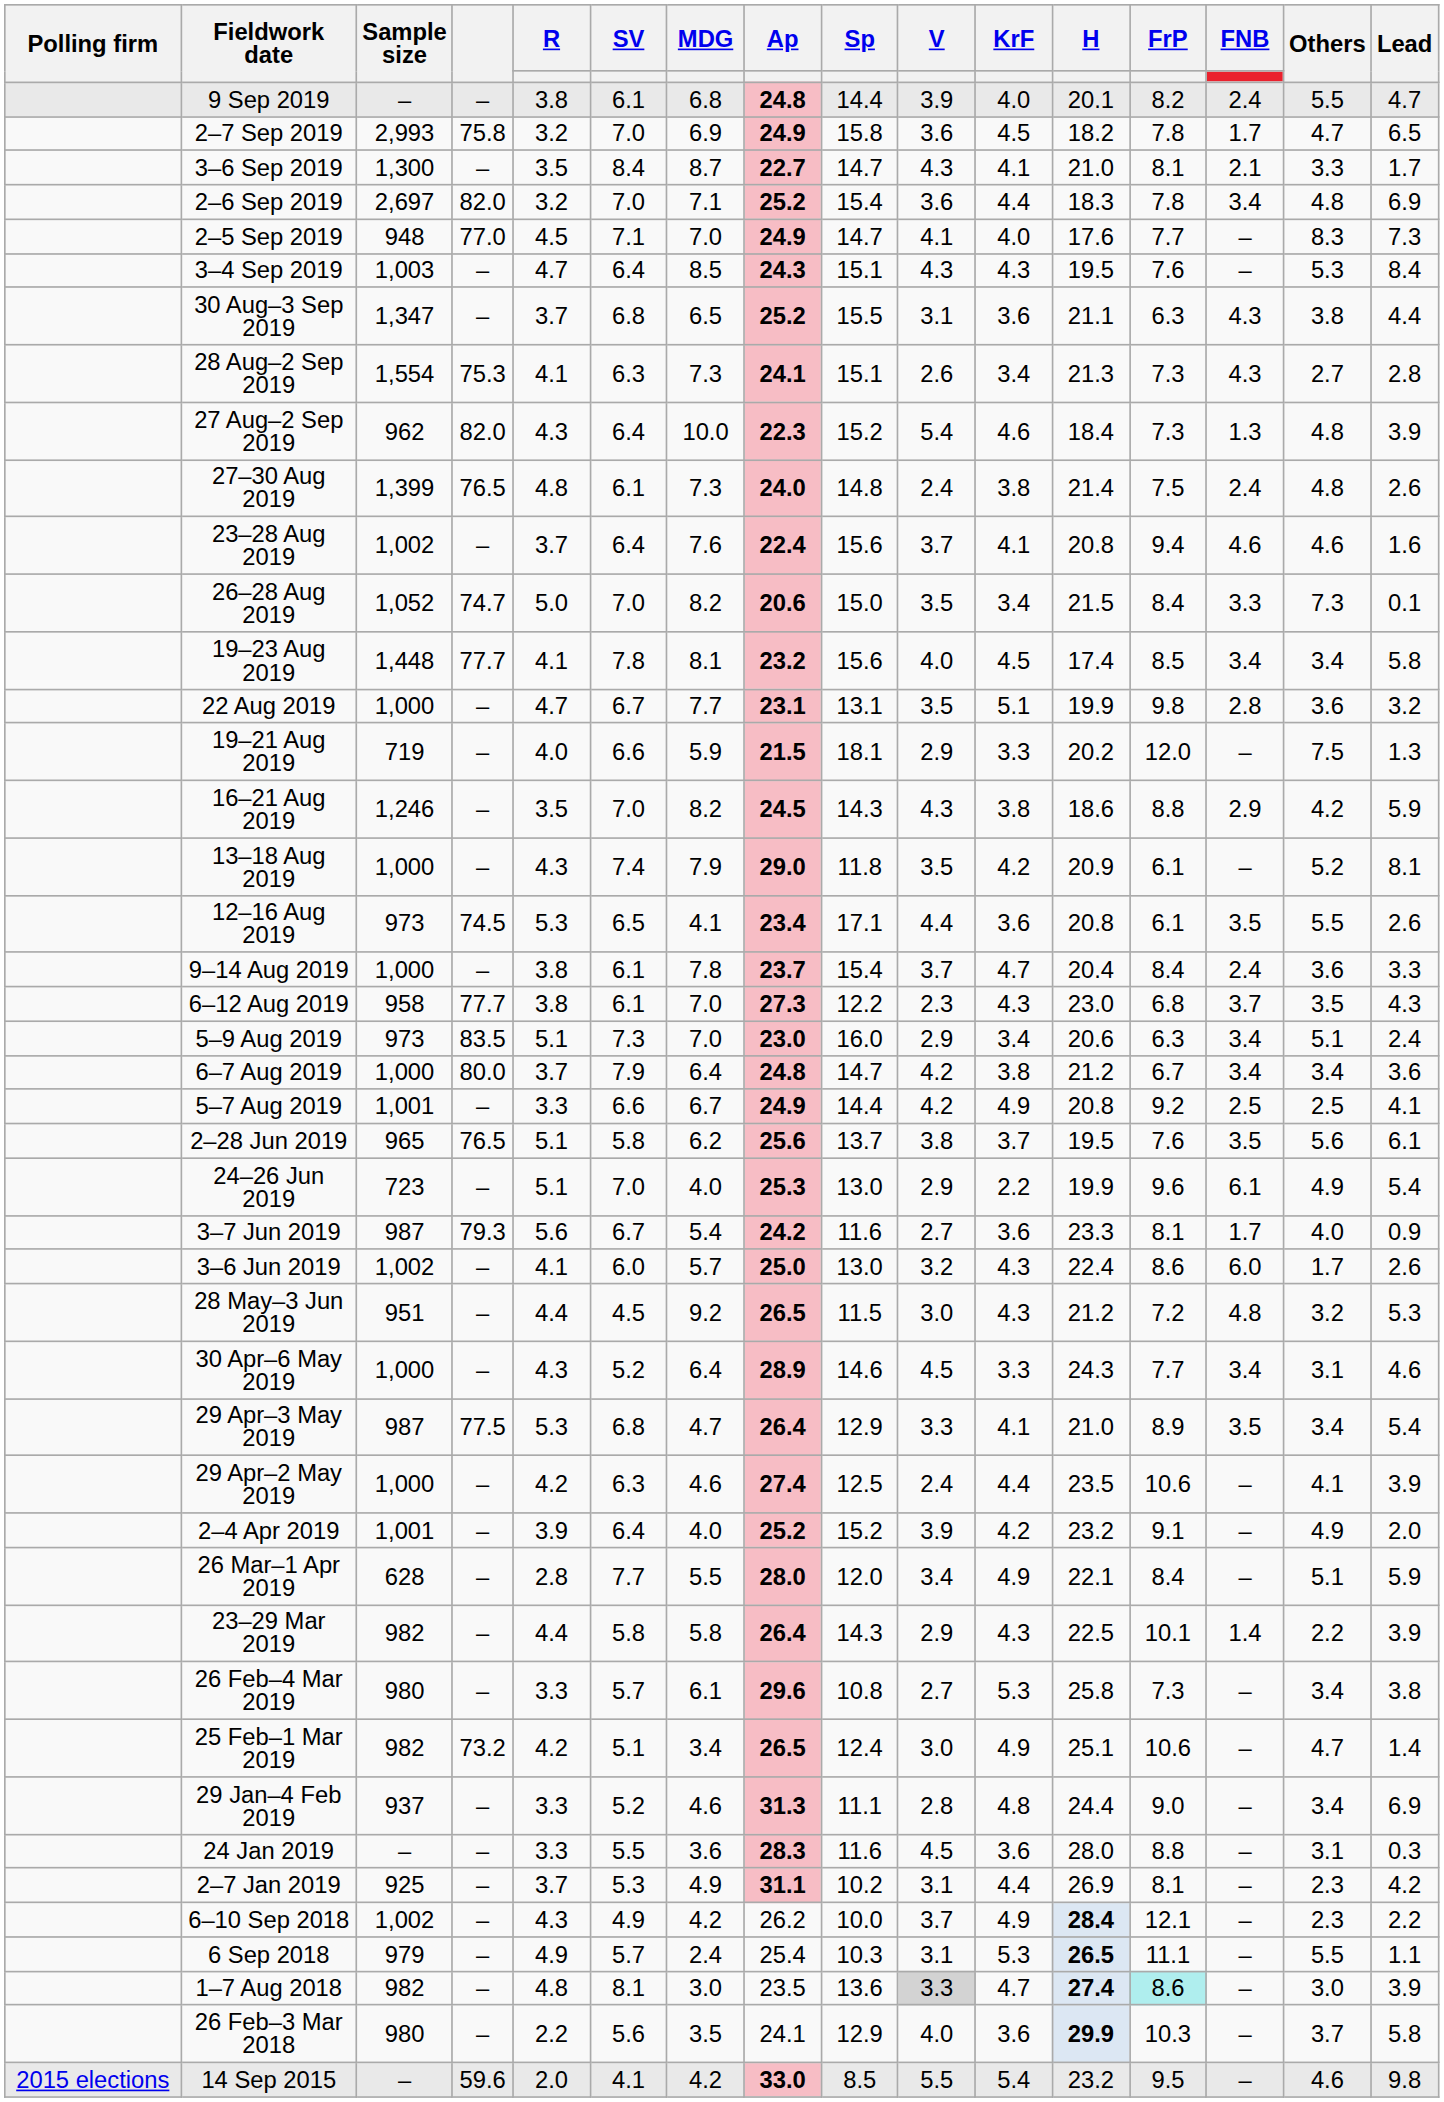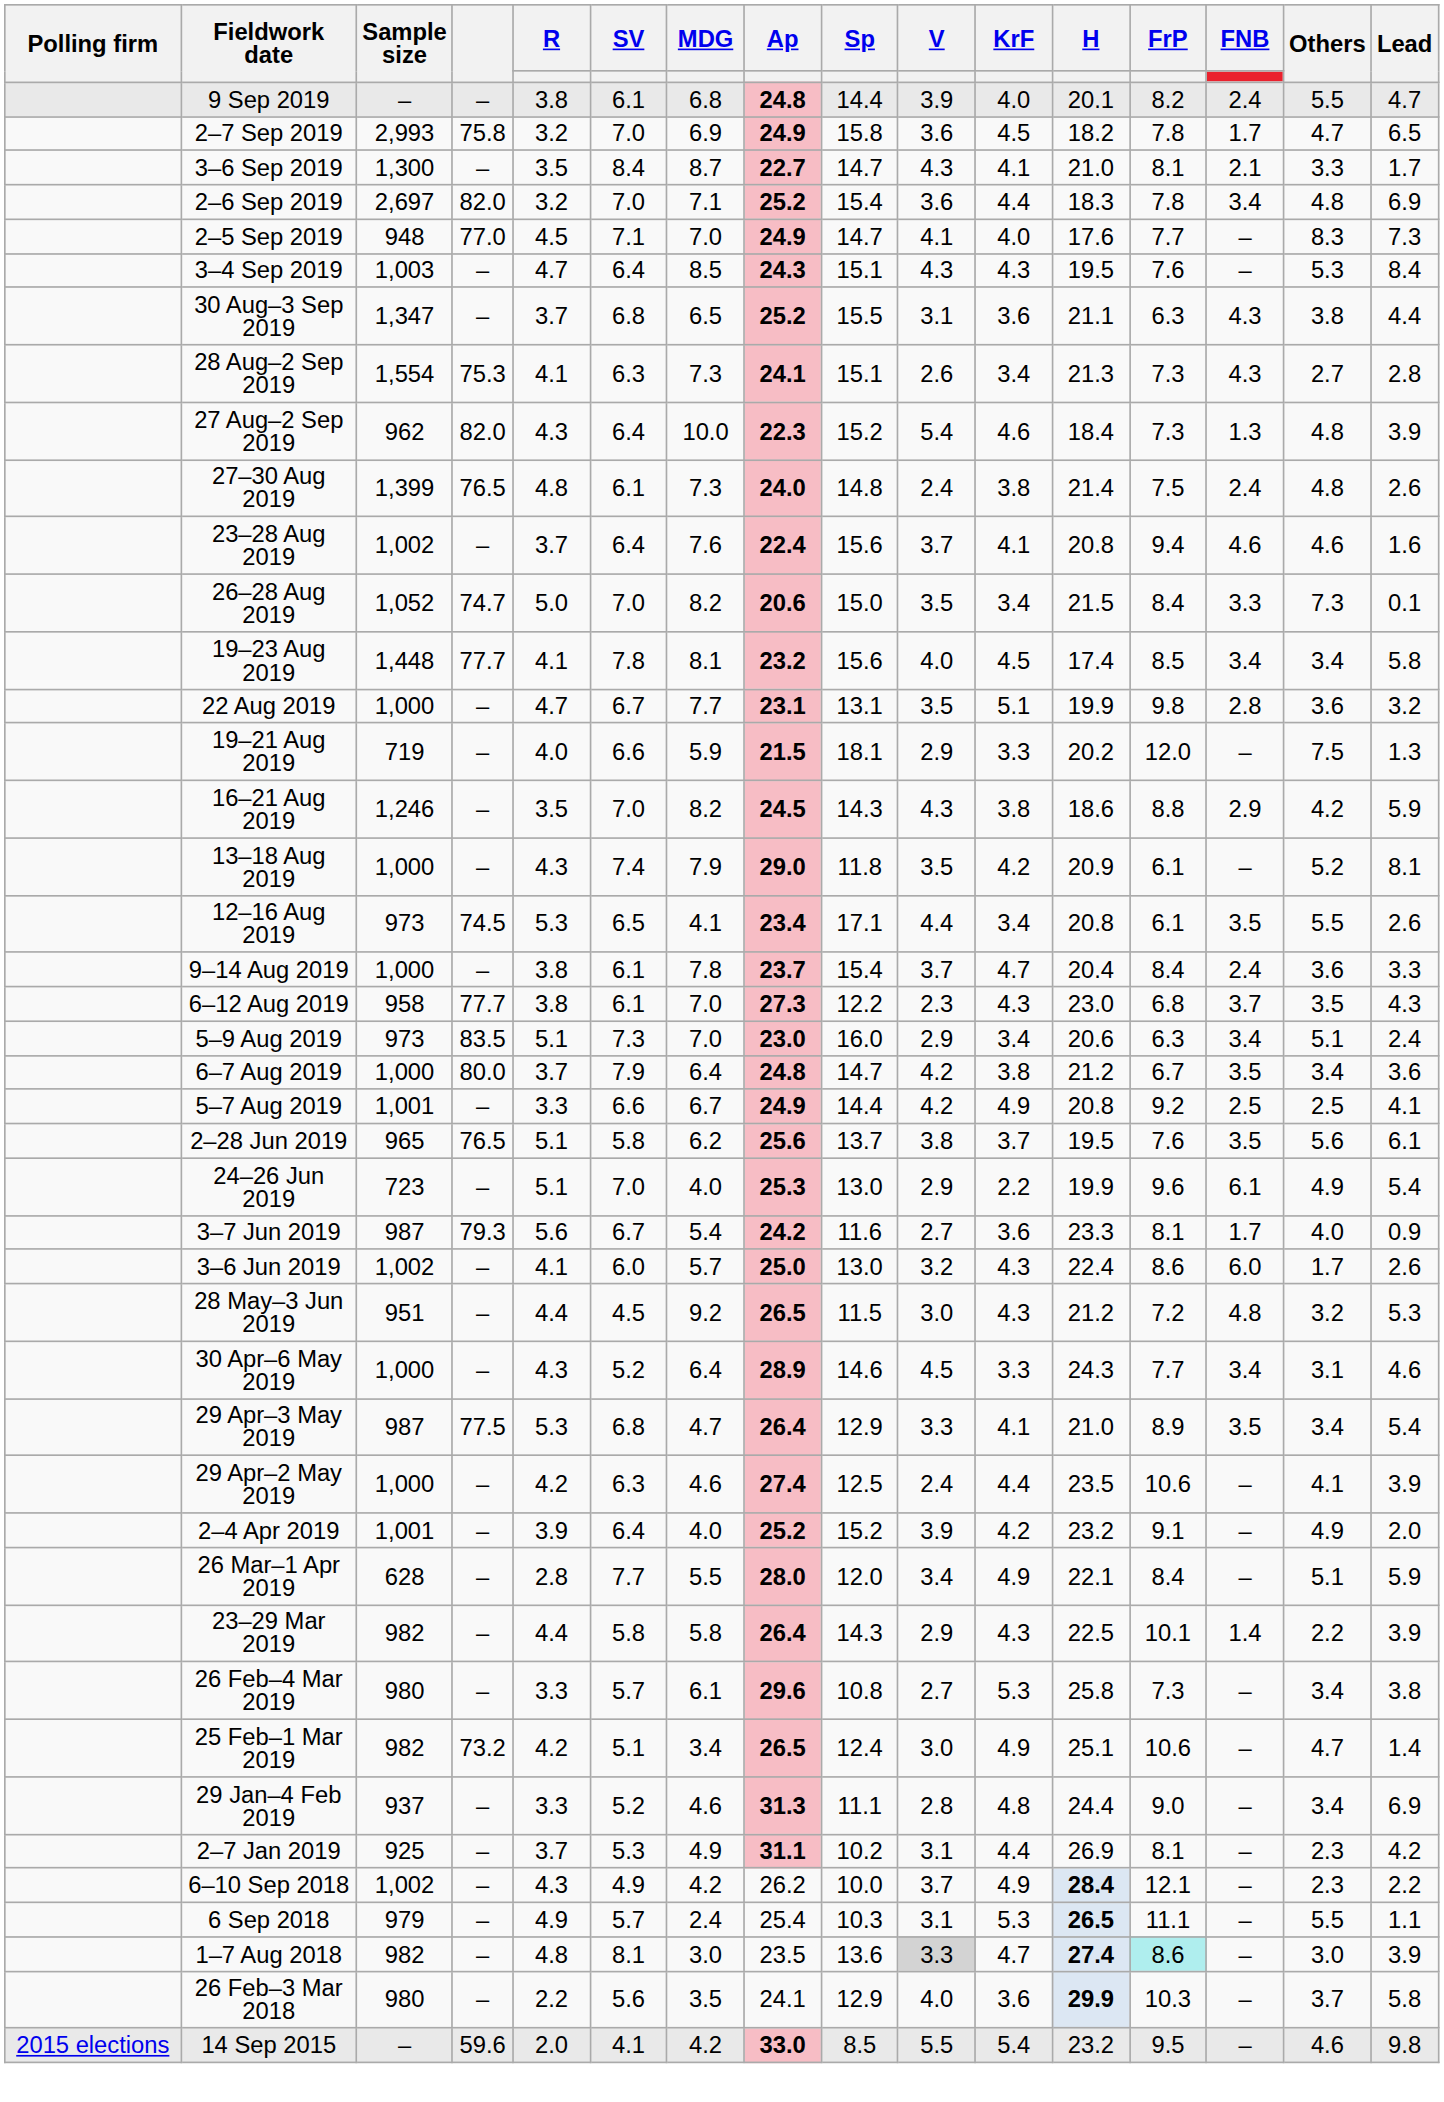(1014, 924) 3.6 -> (1014, 924) 3.4
(1245, 1073) 3.4 -> (1245, 1073) 3.5
- row: (269, 1851)
